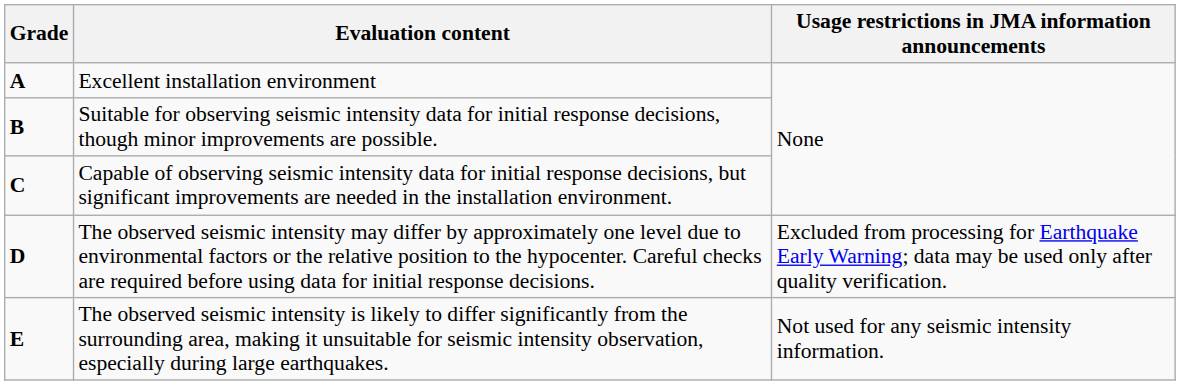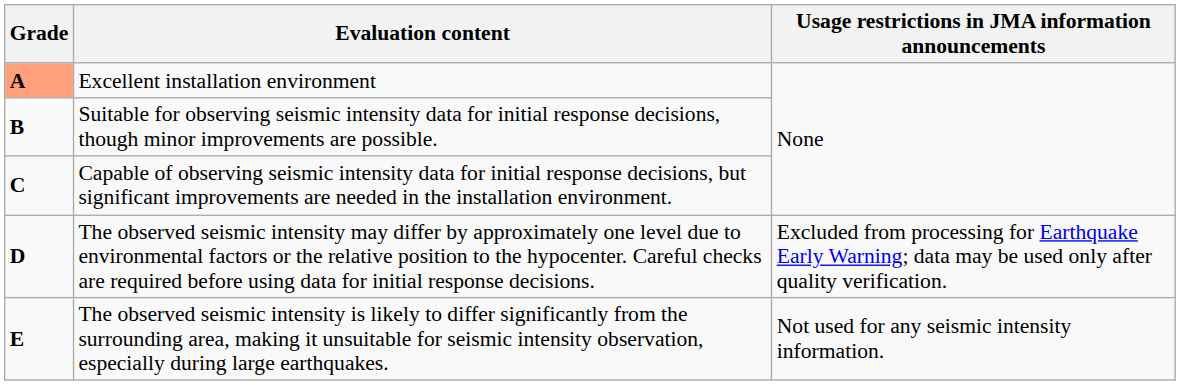(17, 80) no background -> (17, 80) lightsalmon background
